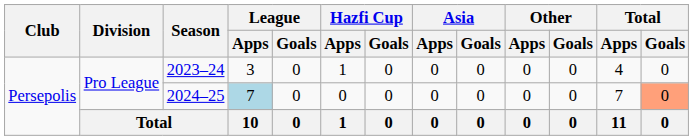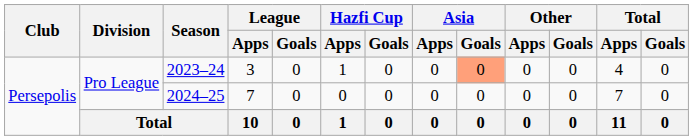(481, 69) no background -> (481, 69) lightsalmon background
(250, 95) lightblue background -> (250, 95) no background
(665, 95) lightsalmon background -> (665, 95) no background
